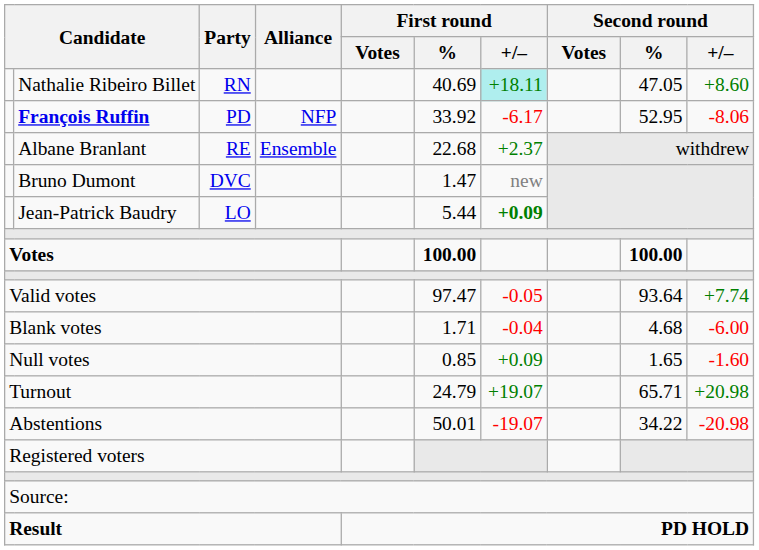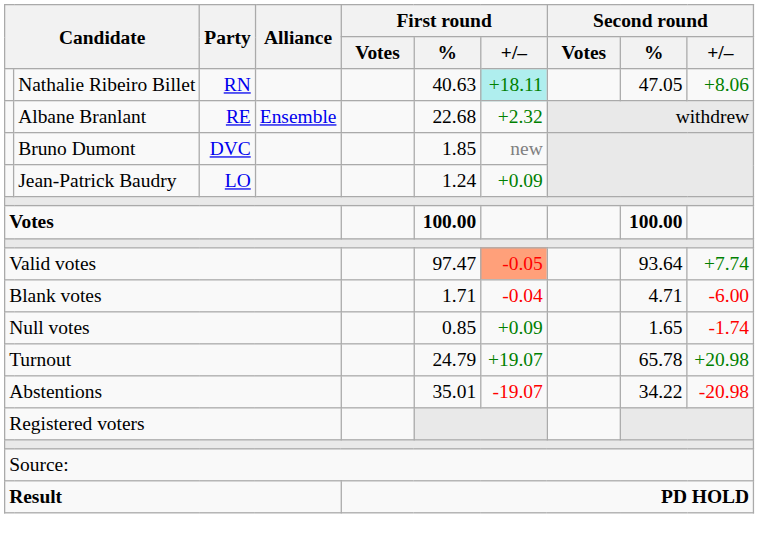(454, 84) 40.69 -> (454, 84) 40.63
(727, 84) +8.60 -> (727, 84) +8.06
- row: (84, 116)
(520, 149) +2.37 -> (520, 116) +2.32
(459, 181) 1.47 -> (459, 149) 1.85
(459, 213) 5.44 -> (459, 181) 1.24
(520, 213) bold -> (520, 181) normal
(523, 295) no background -> (523, 263) lightsalmon background
(665, 327) 4.68 -> (665, 295) 4.71
(729, 359) -1.60 -> (729, 327) -1.74
(661, 391) 65.71 -> (661, 359) 65.78
(454, 423) 50.01 -> (454, 391) 35.01
